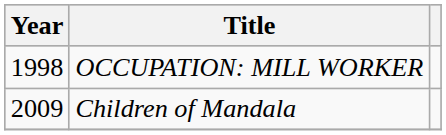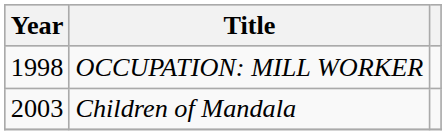(37, 108) 2009 -> (37, 108) 2003
